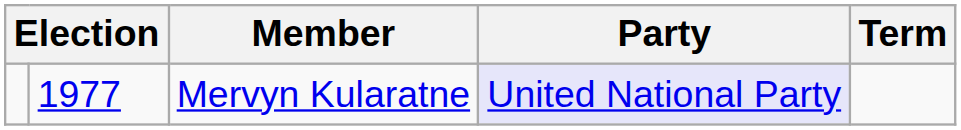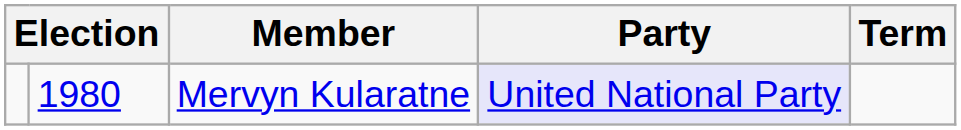(79, 93) 1977 -> (79, 93) 1980
